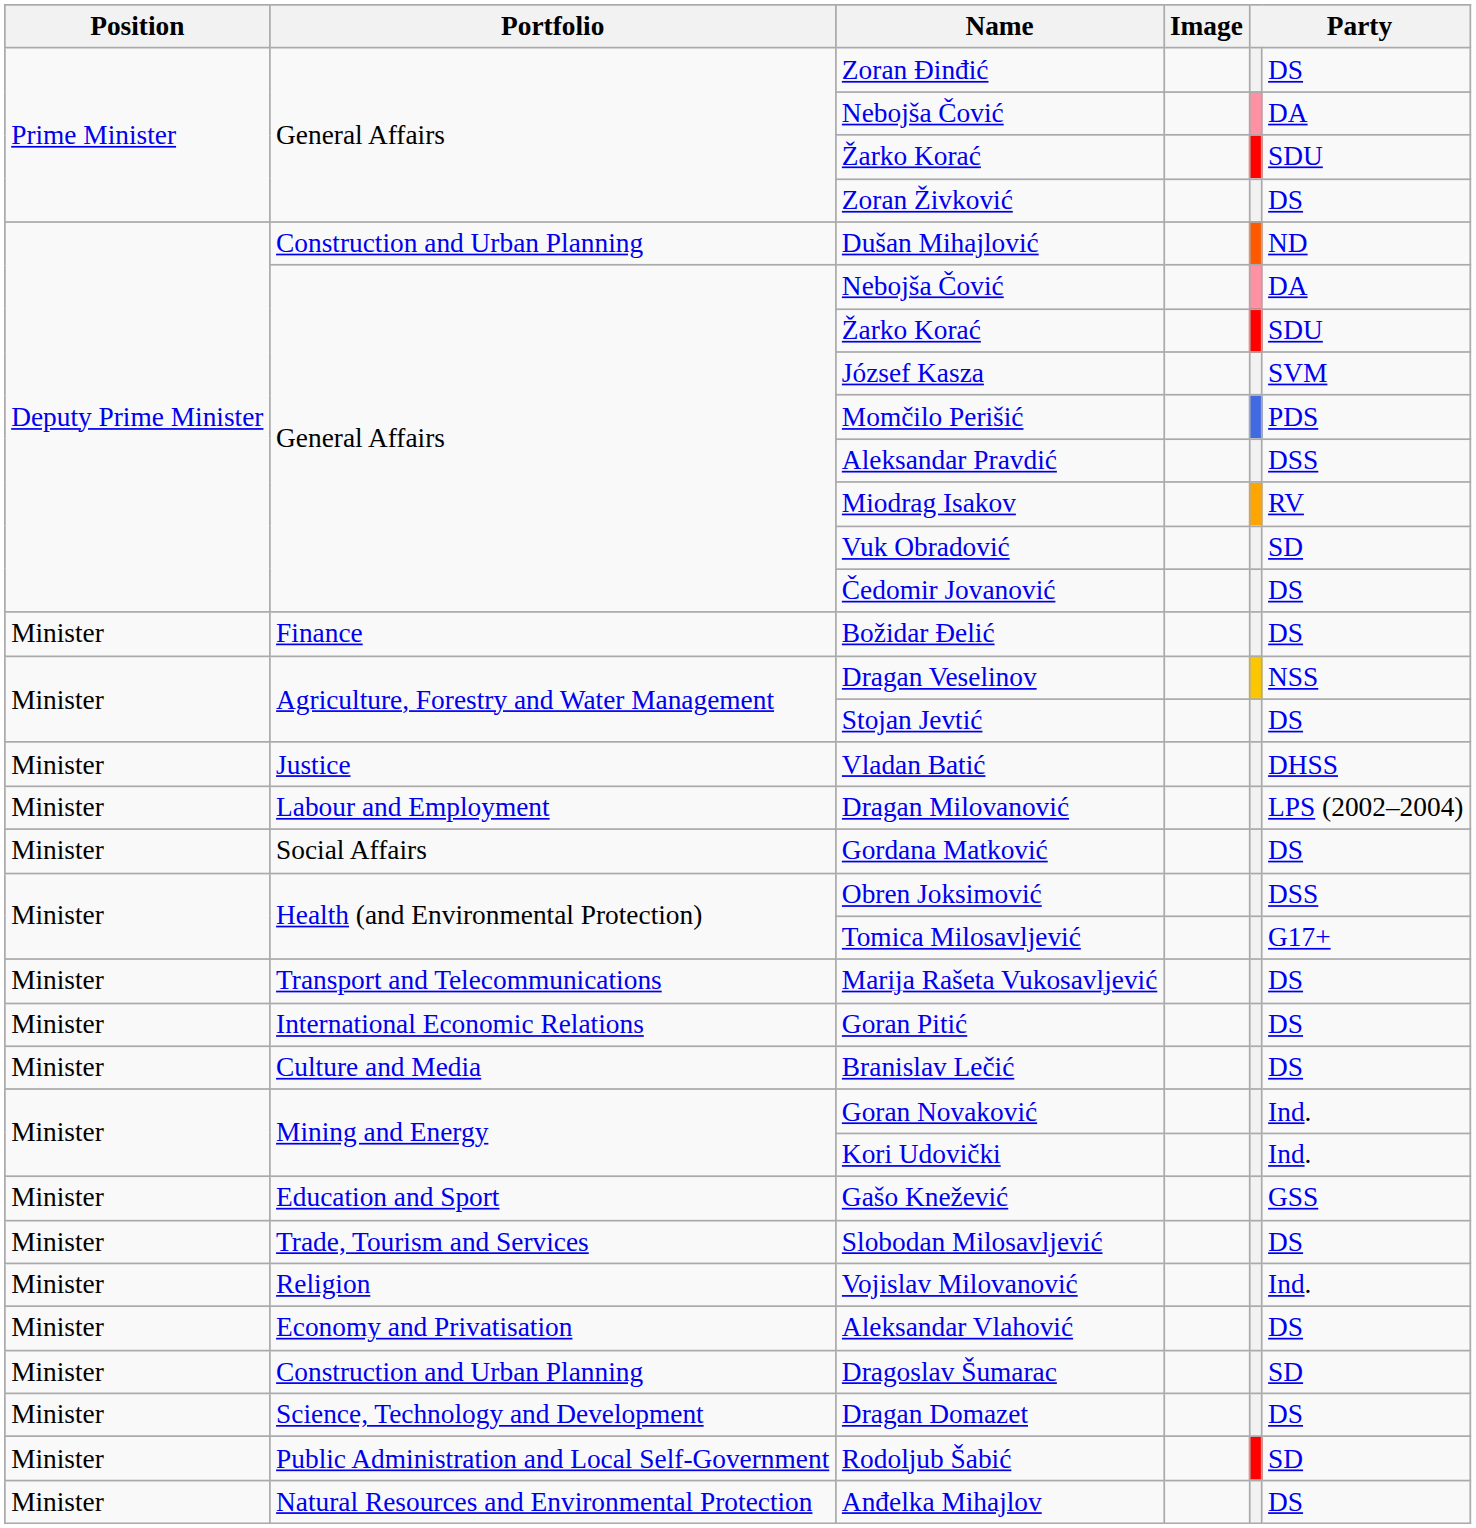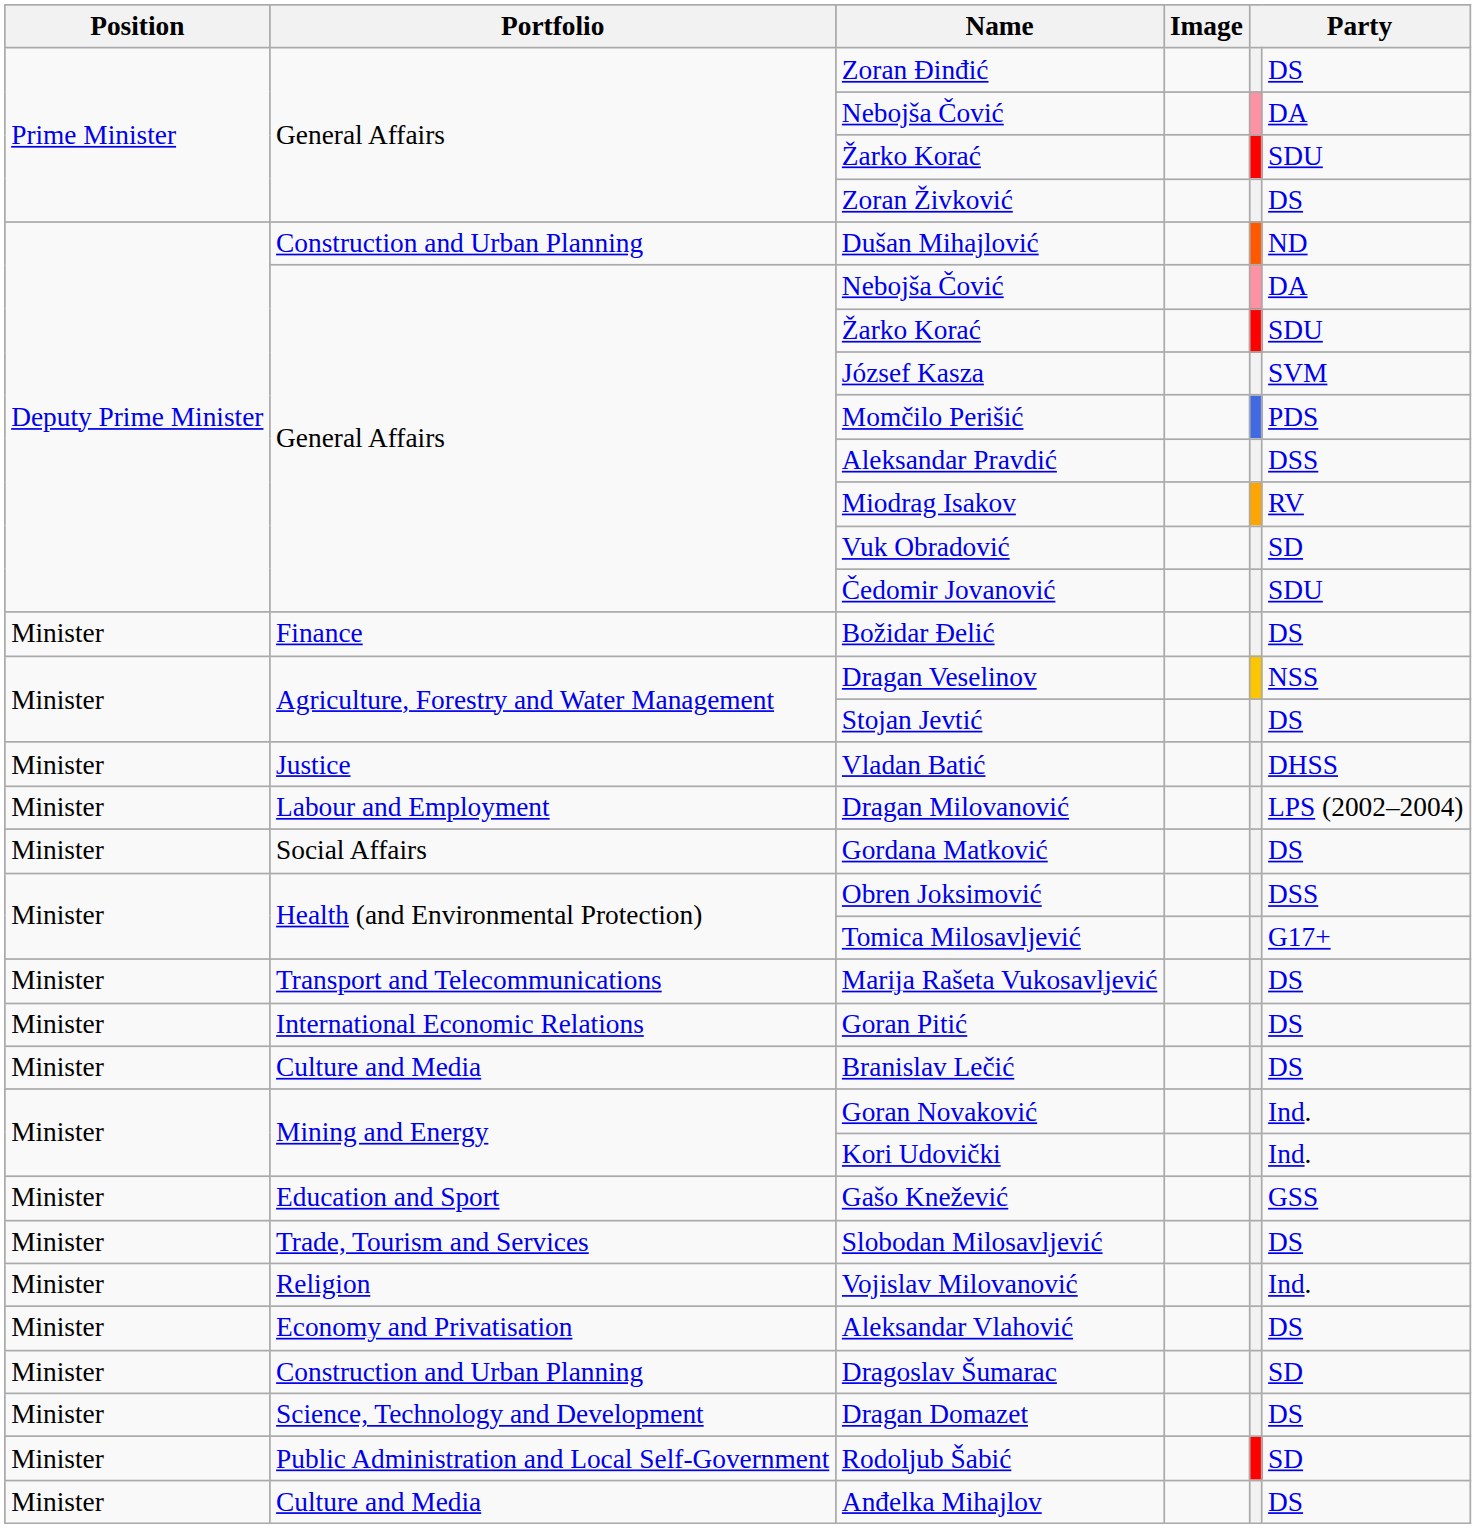(1286, 590) DS -> (1295, 590) SDU
(544, 1501) Natural Resources and Environmental Protection -> (379, 1501) Culture and Media
